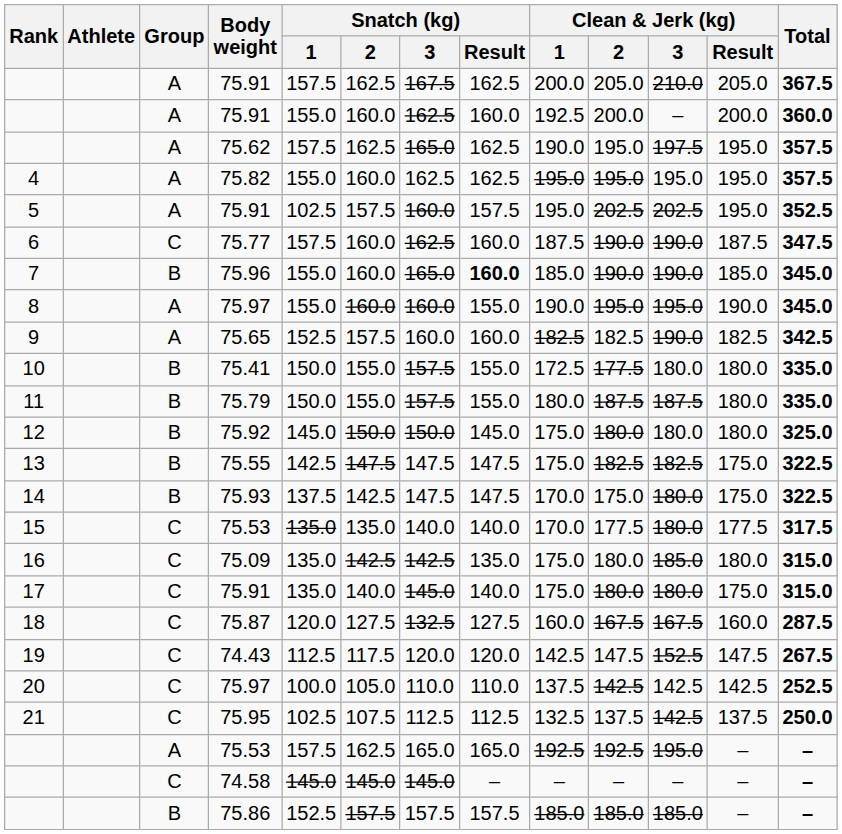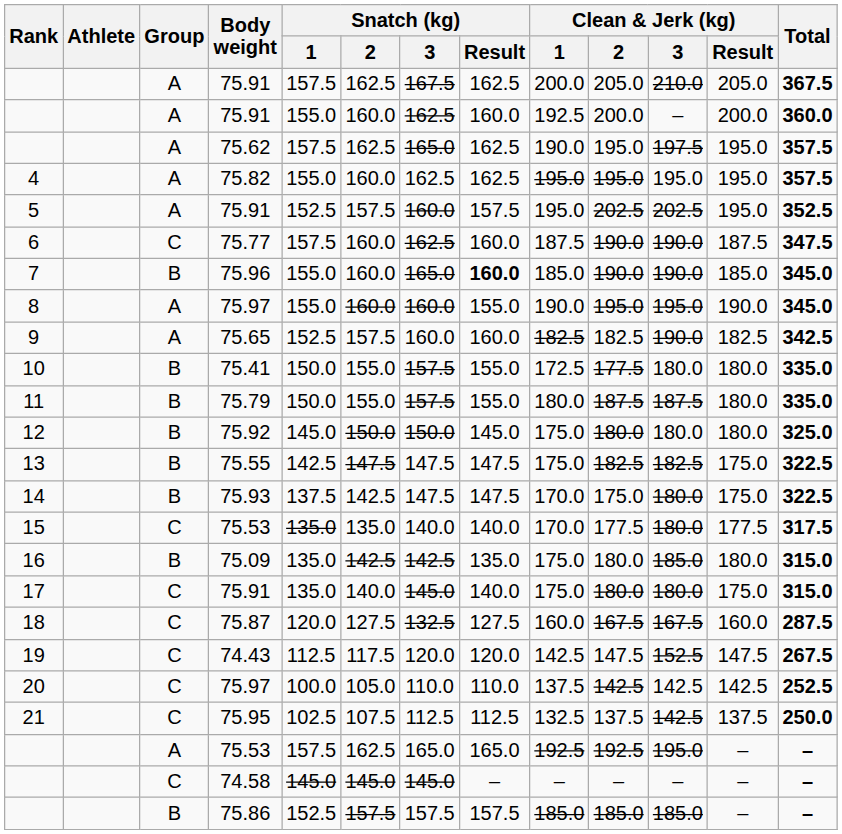(311, 210) 102.5 -> (311, 210) 152.5
(174, 559) C -> (174, 559) B
